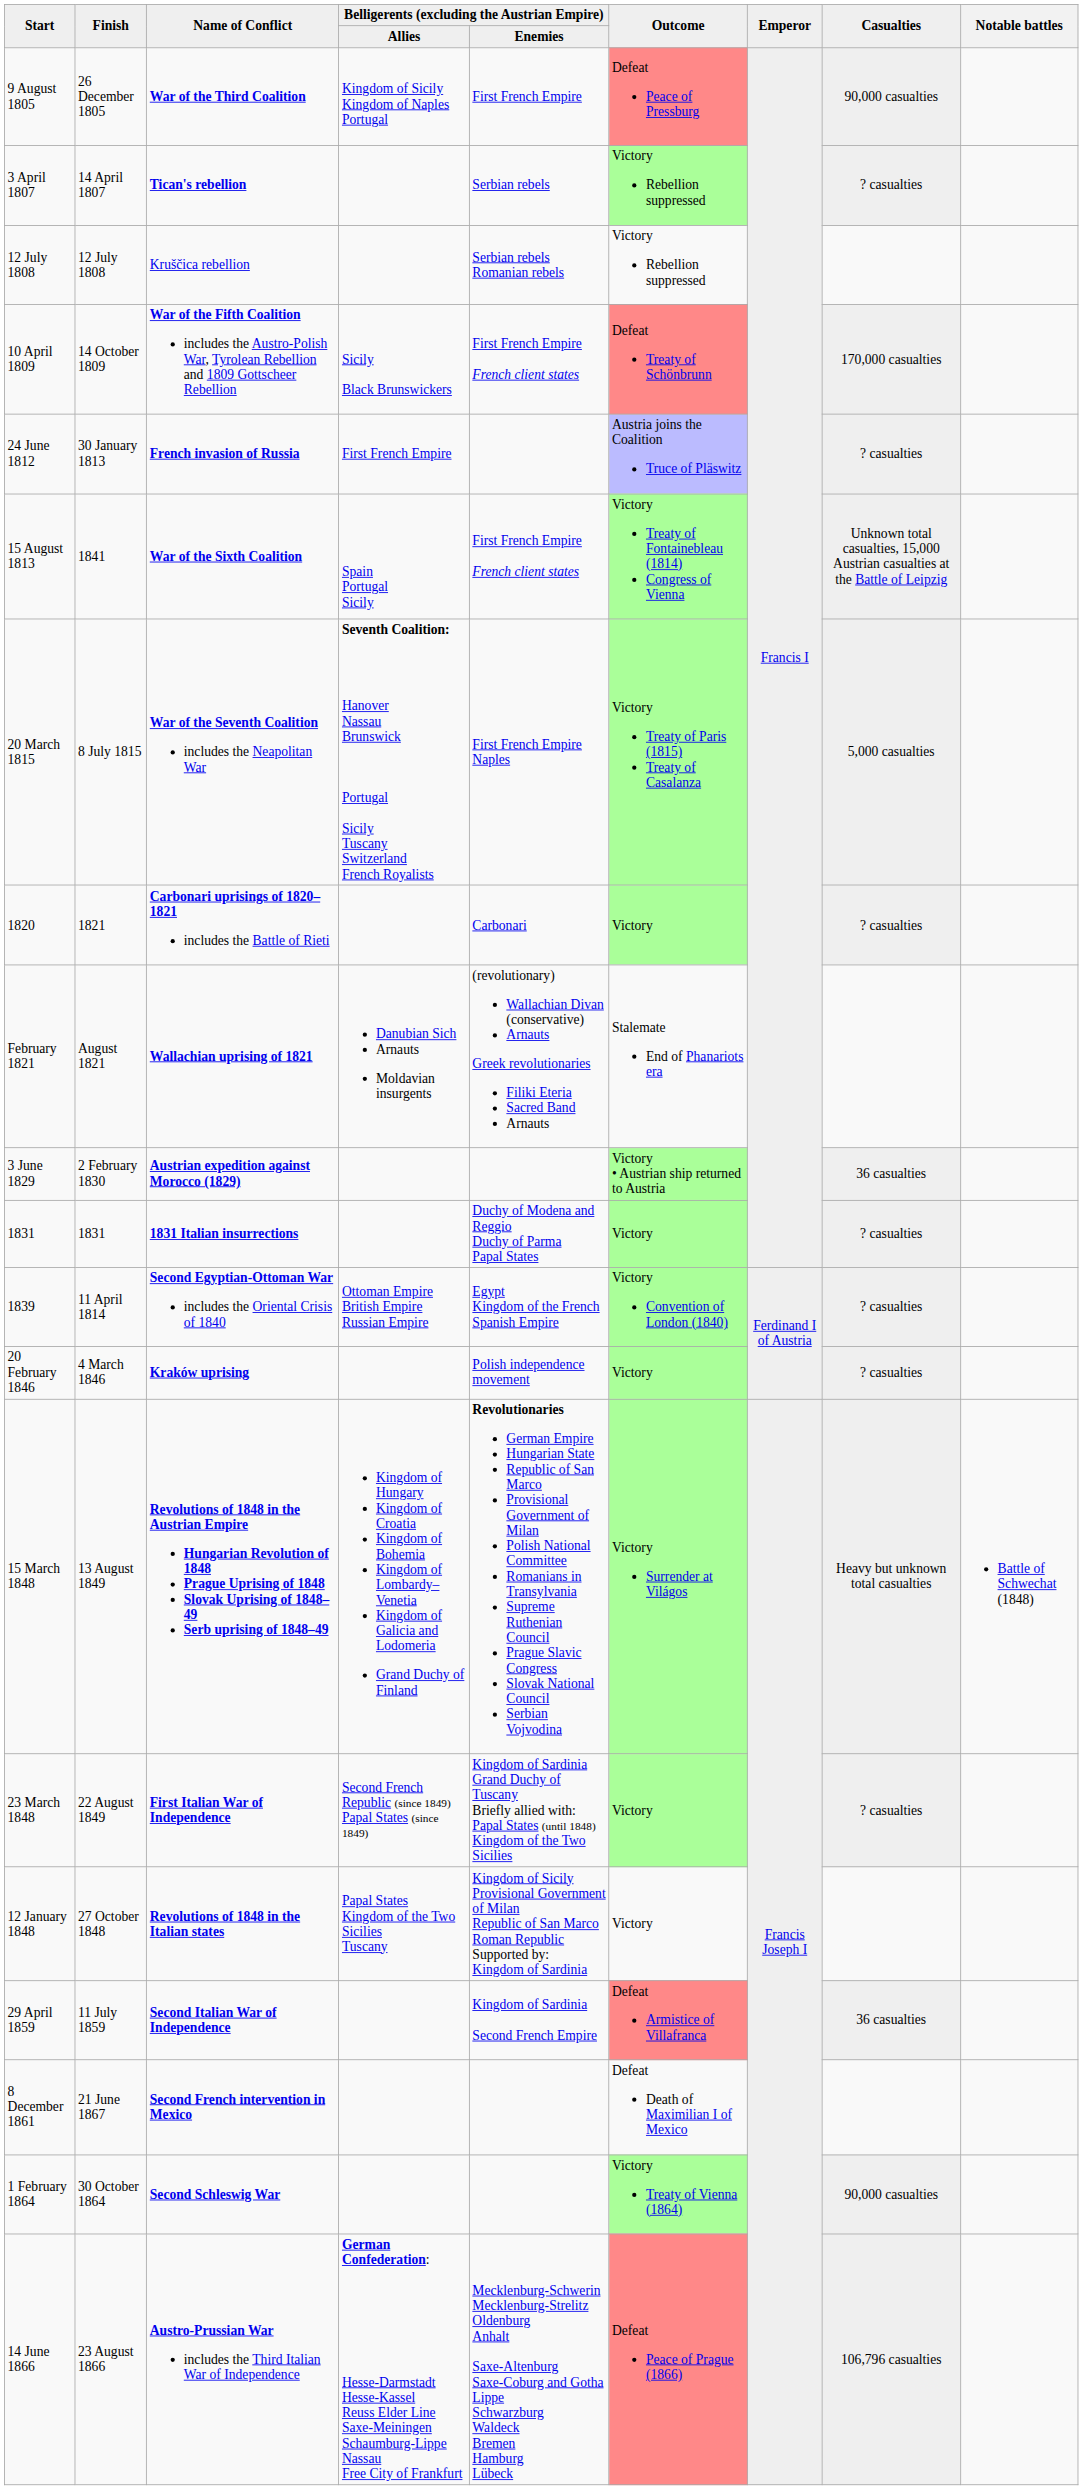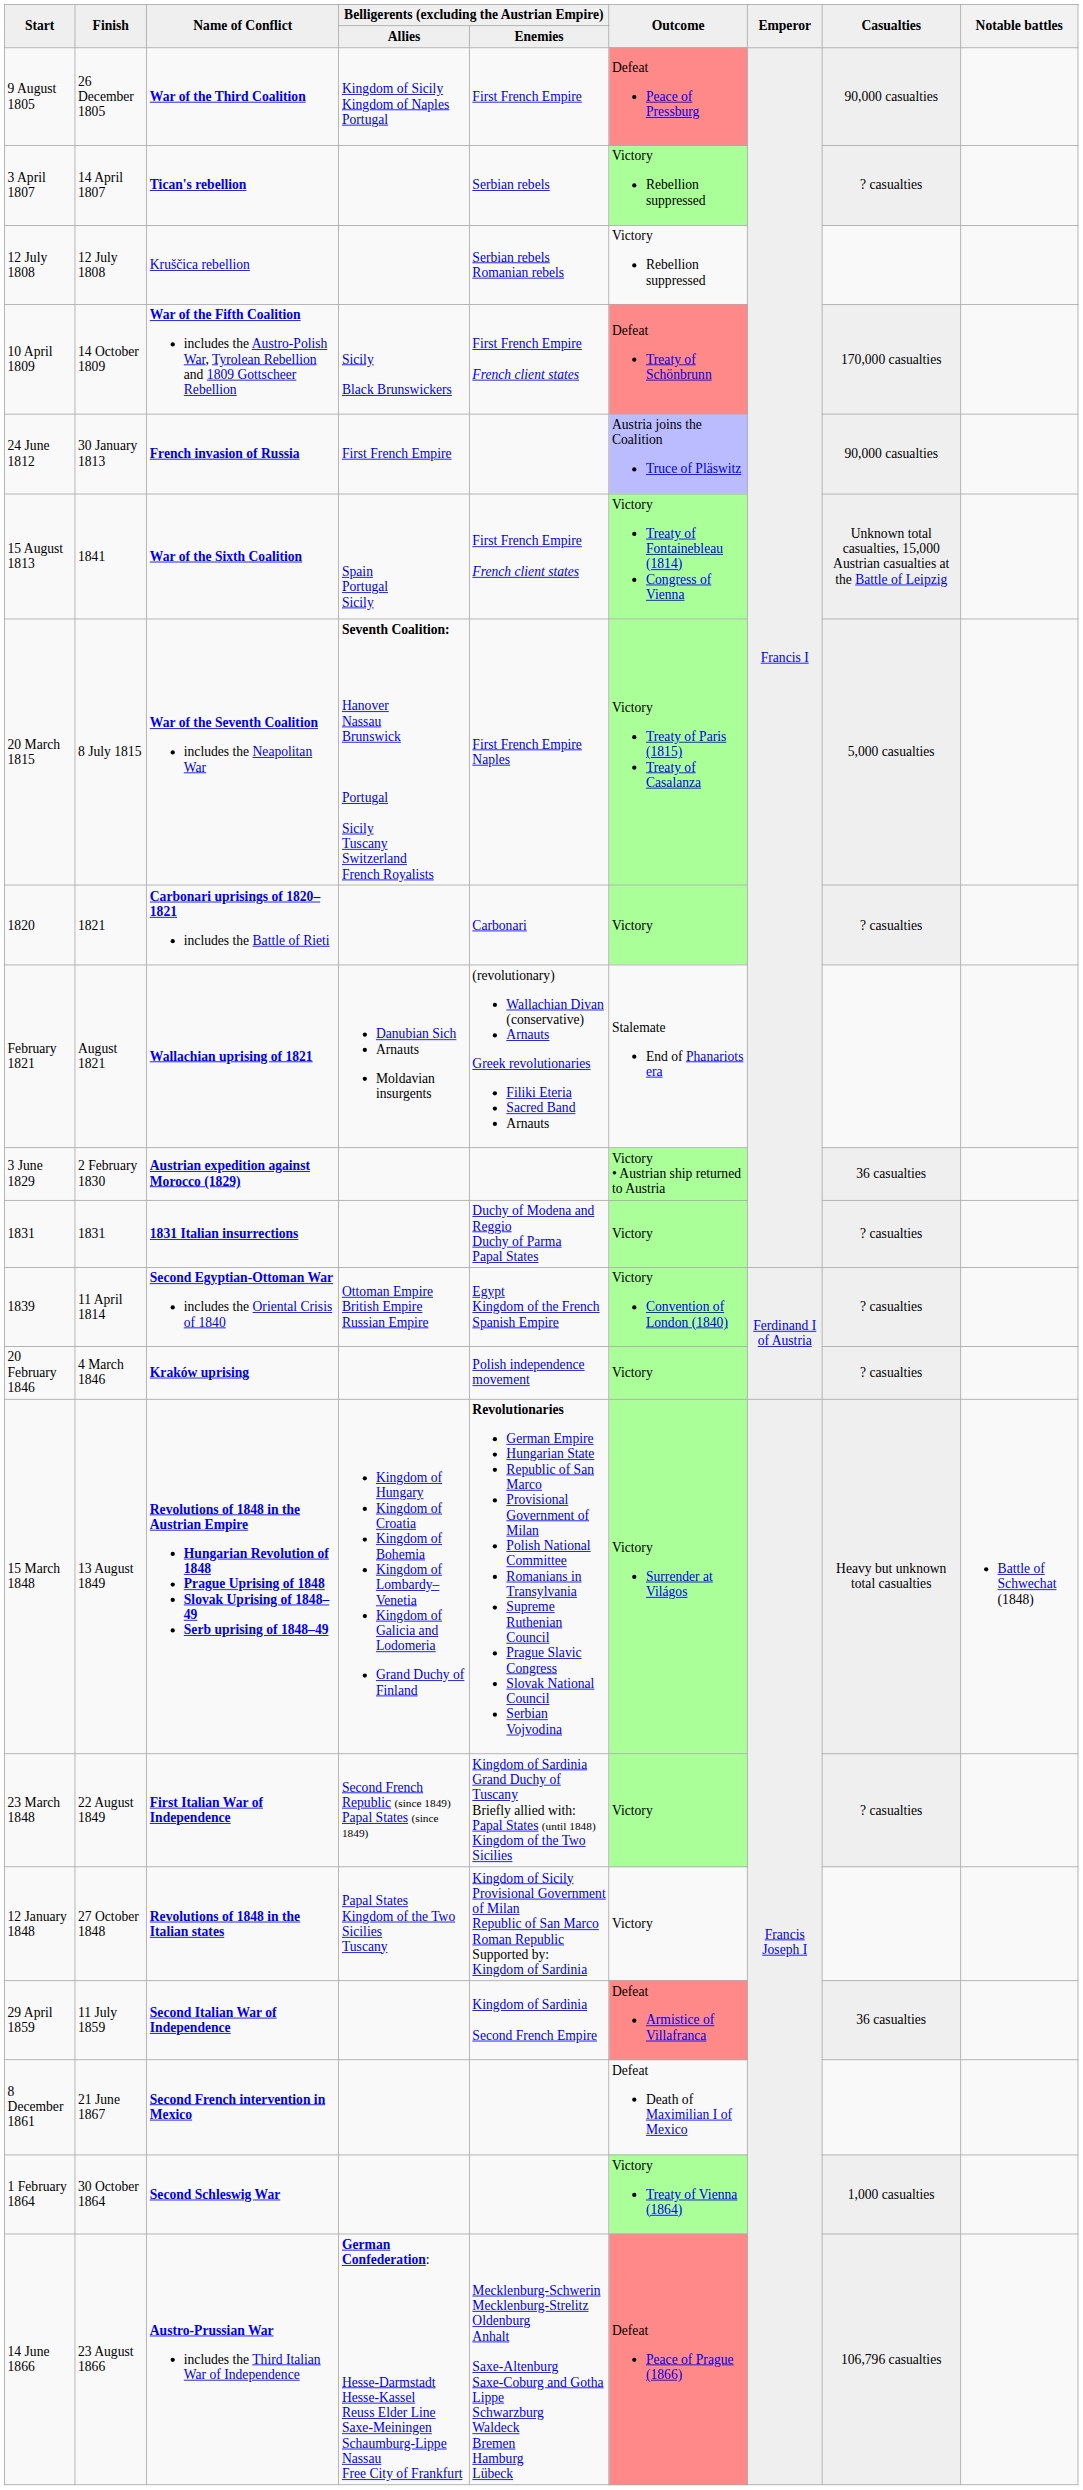(891, 454) ? casualties -> (891, 454) 90,000 casualties
(891, 2194) 90,000 casualties -> (891, 2194) 1,000 casualties
